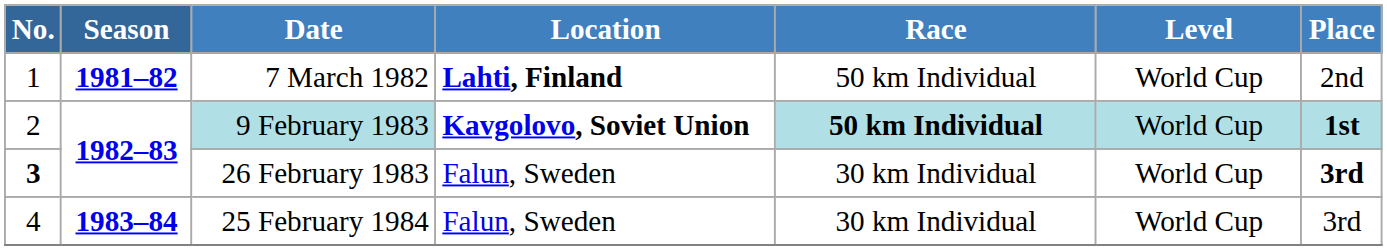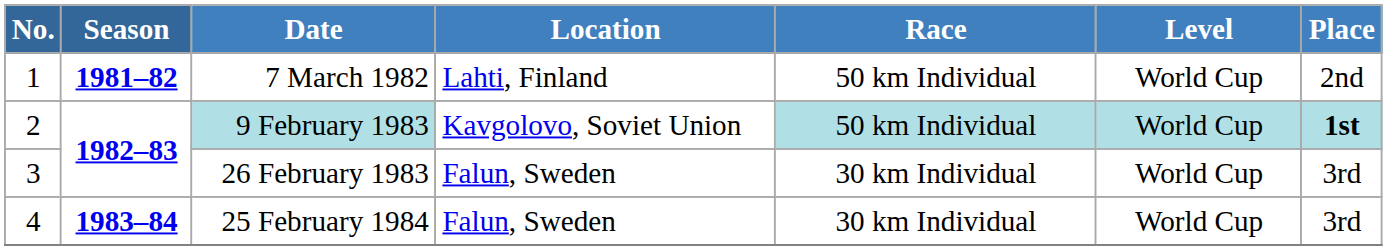(532, 76) bold -> (525, 76) normal
(596, 124) bold -> (592, 124) normal
(936, 124) bold -> (936, 124) normal
(33, 173) bold -> (33, 173) normal
(1342, 173) bold -> (1342, 173) normal
